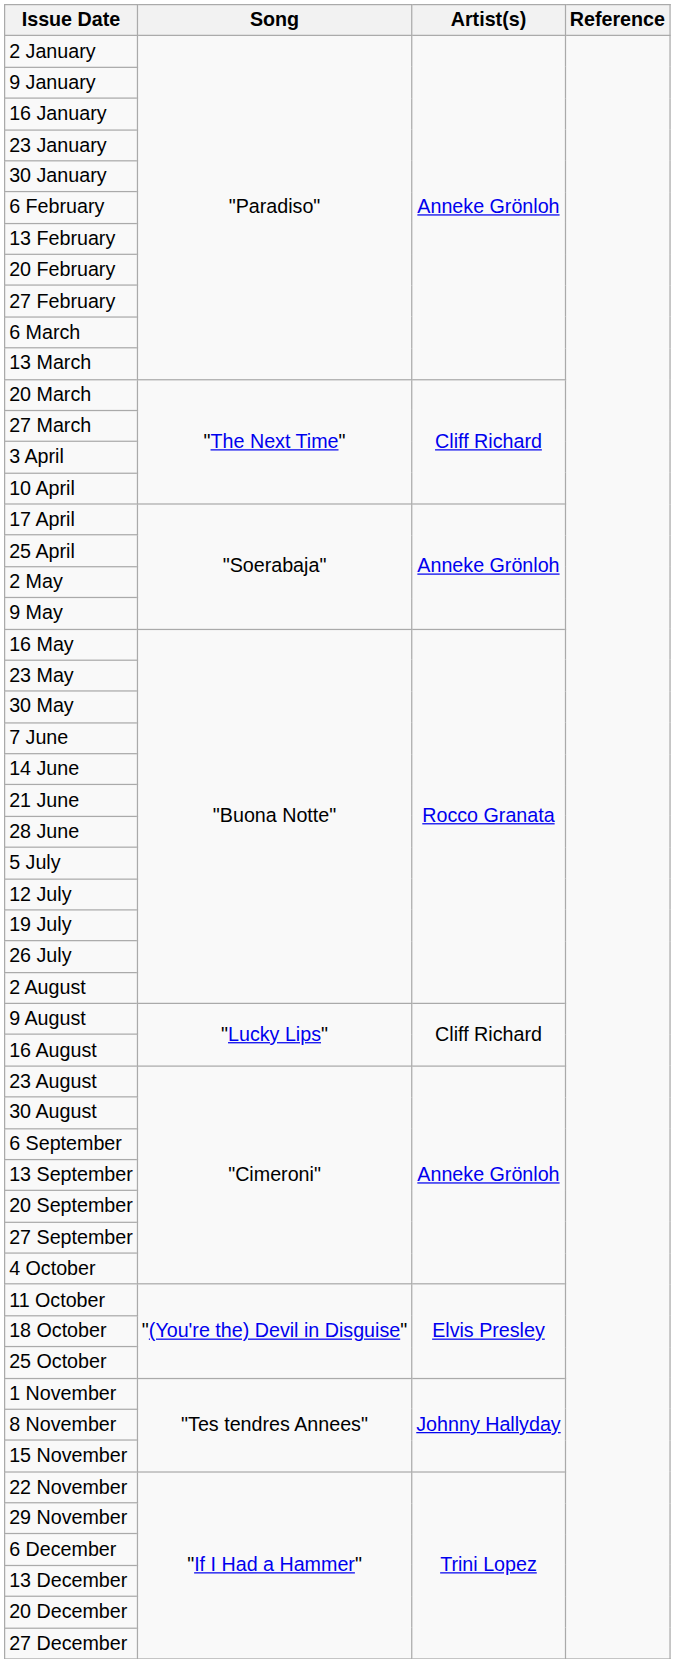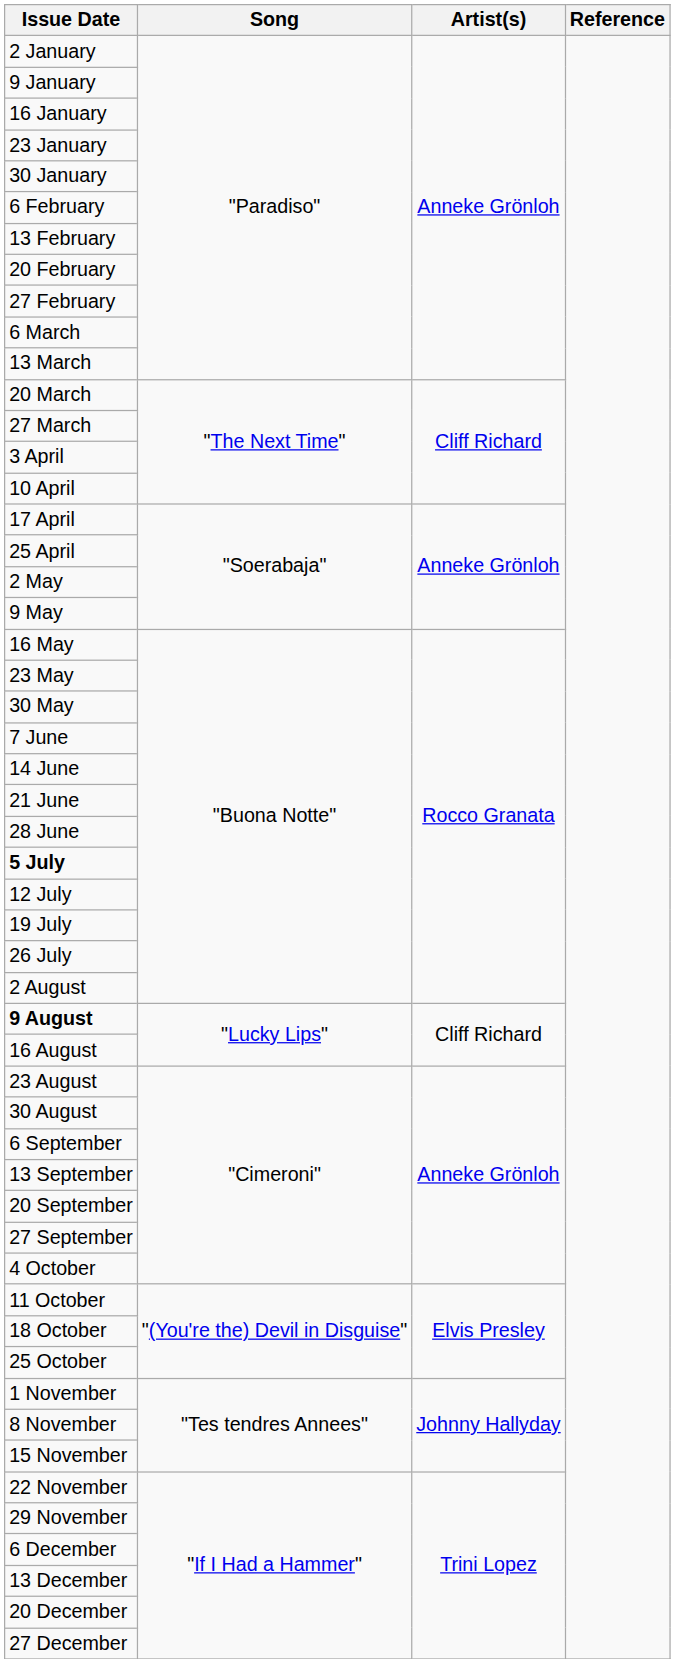(35, 862) normal -> (37, 862) bold
(47, 1018) normal -> (51, 1018) bold
